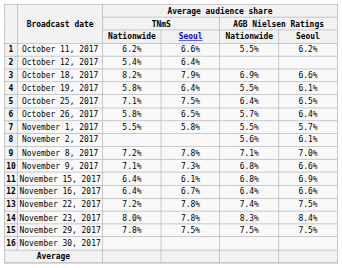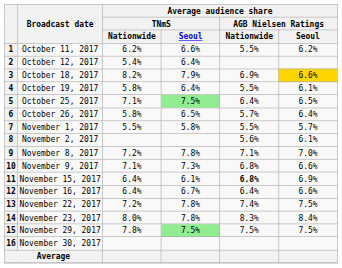(308, 75) no background -> (308, 75) gold background
(191, 101) no background -> (191, 101) lightgreen background
(249, 179) normal -> (249, 179) bold
(191, 230) no background -> (191, 230) lightgreen background
